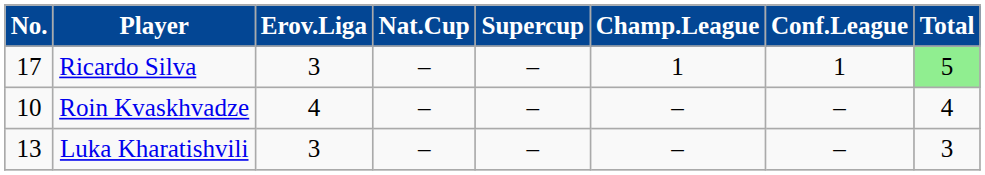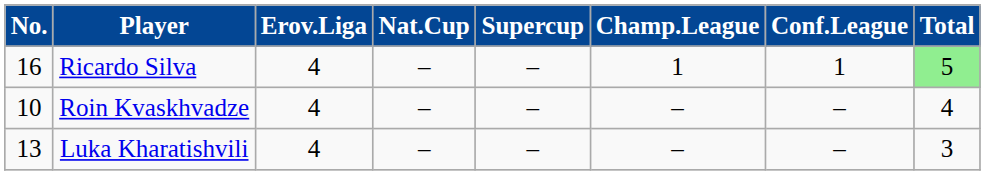(29, 66) 17 -> (29, 66) 16
(314, 66) 3 -> (314, 66) 4
(314, 149) 3 -> (314, 149) 4
